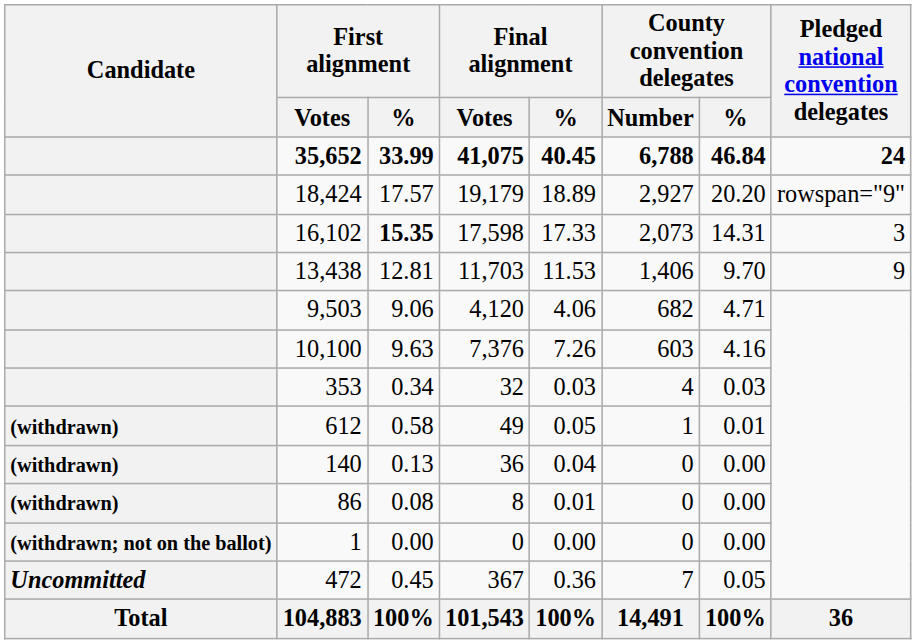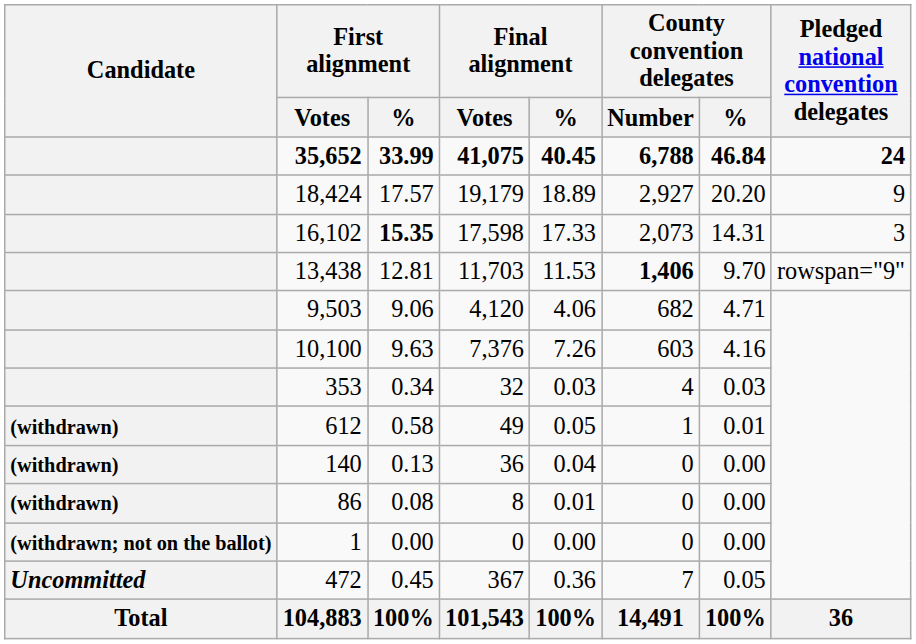(841, 194) rowspan="9" -> (899, 194) 9
(666, 271) normal -> (666, 271) bold
(899, 271) 9 -> (841, 271) rowspan="9"
